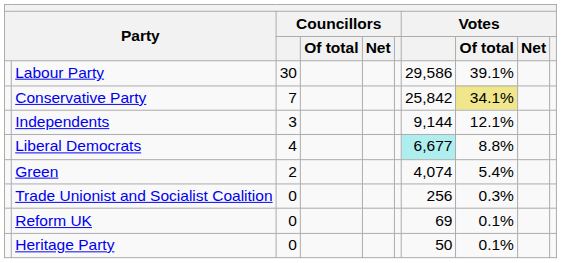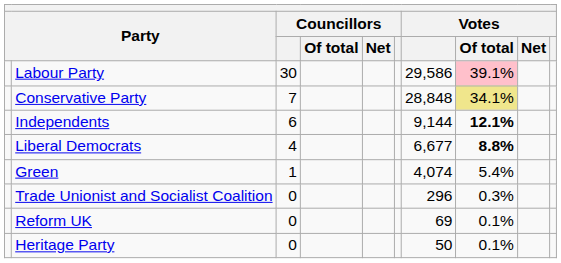(492, 73) no background -> (492, 73) pink background
(429, 97) 25,842 -> (429, 97) 28,848
(293, 122) 3 -> (293, 122) 6
(492, 122) normal -> (492, 122) bold
(433, 147) paleturquoise background -> (433, 147) no background
(496, 147) normal -> (496, 147) bold
(293, 171) 2 -> (293, 171) 1
(439, 196) 256 -> (439, 196) 296
